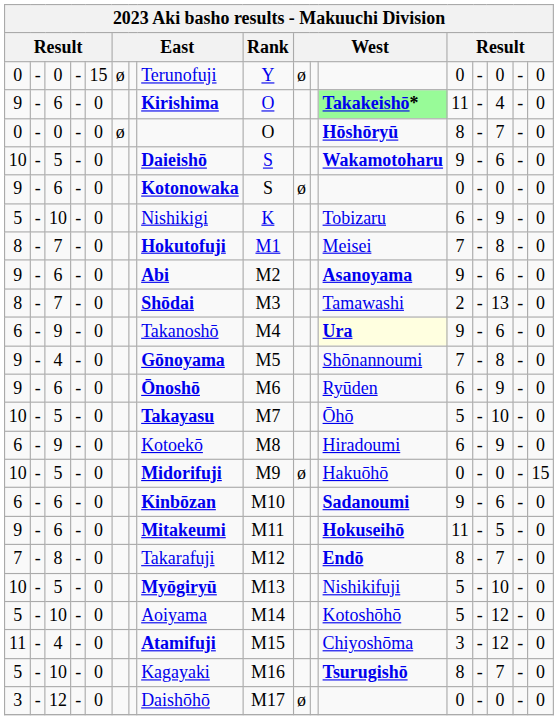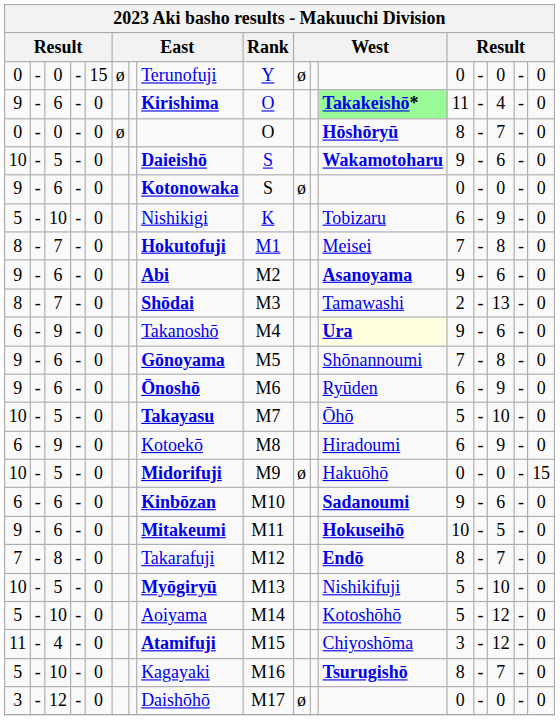(58, 359) 4 -> (58, 359) 6
(460, 530) 11 -> (460, 530) 10
